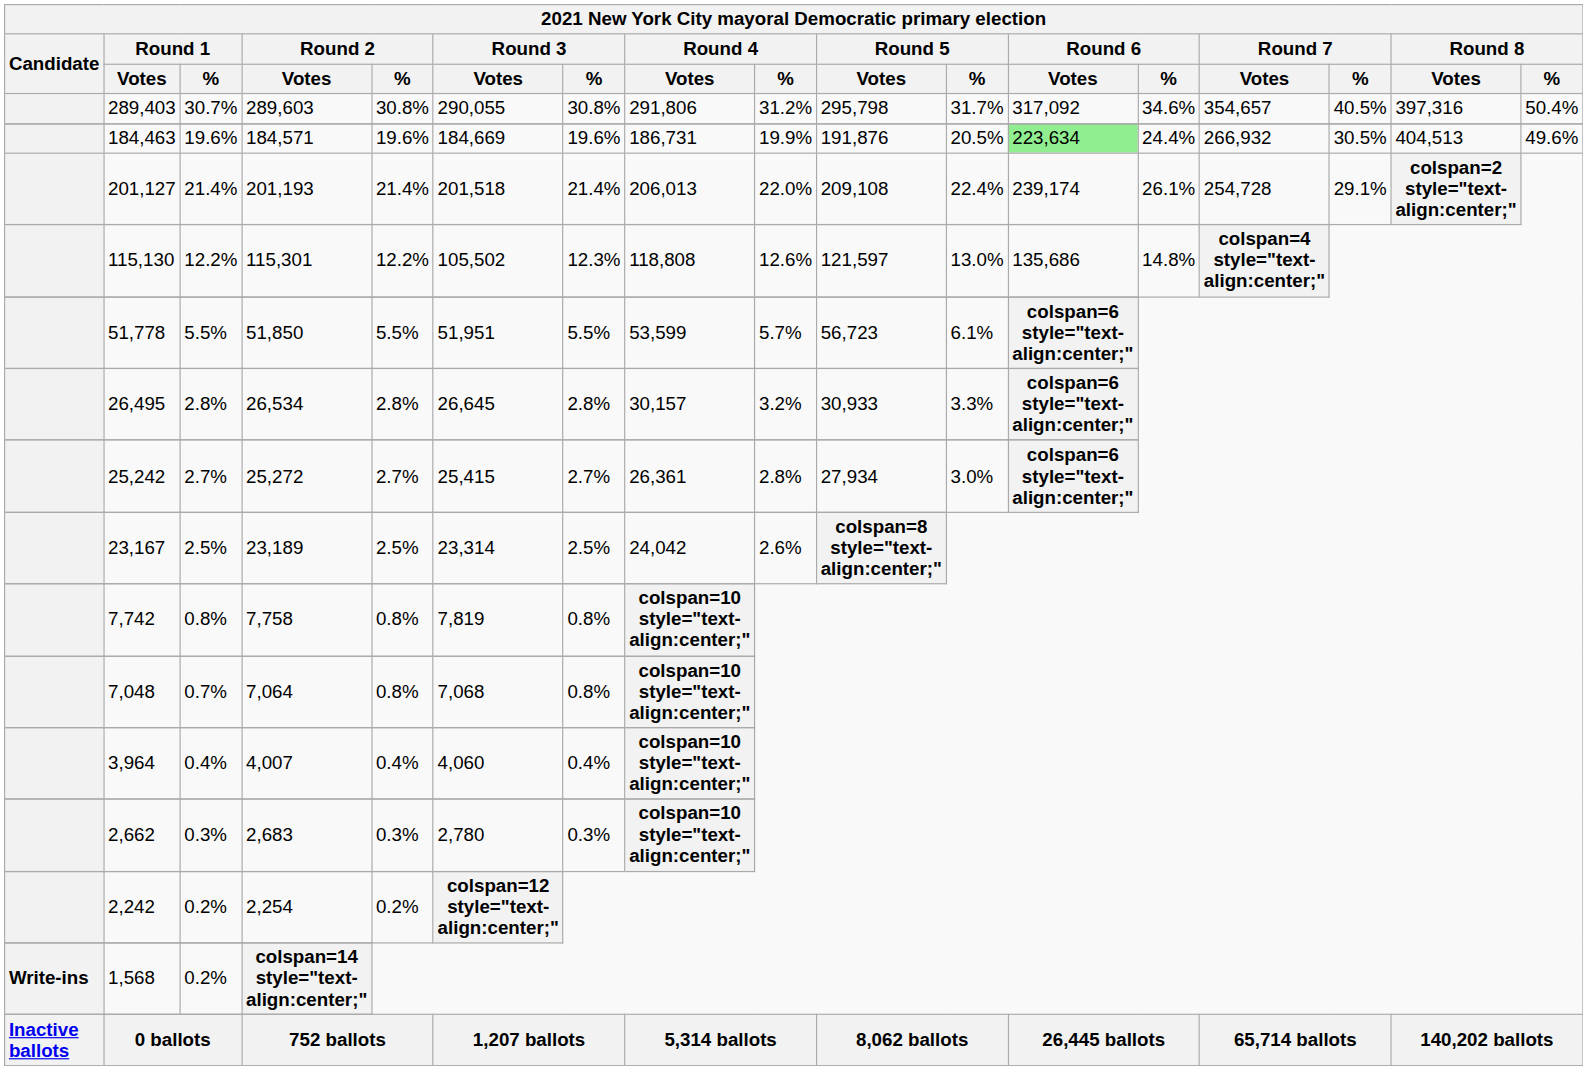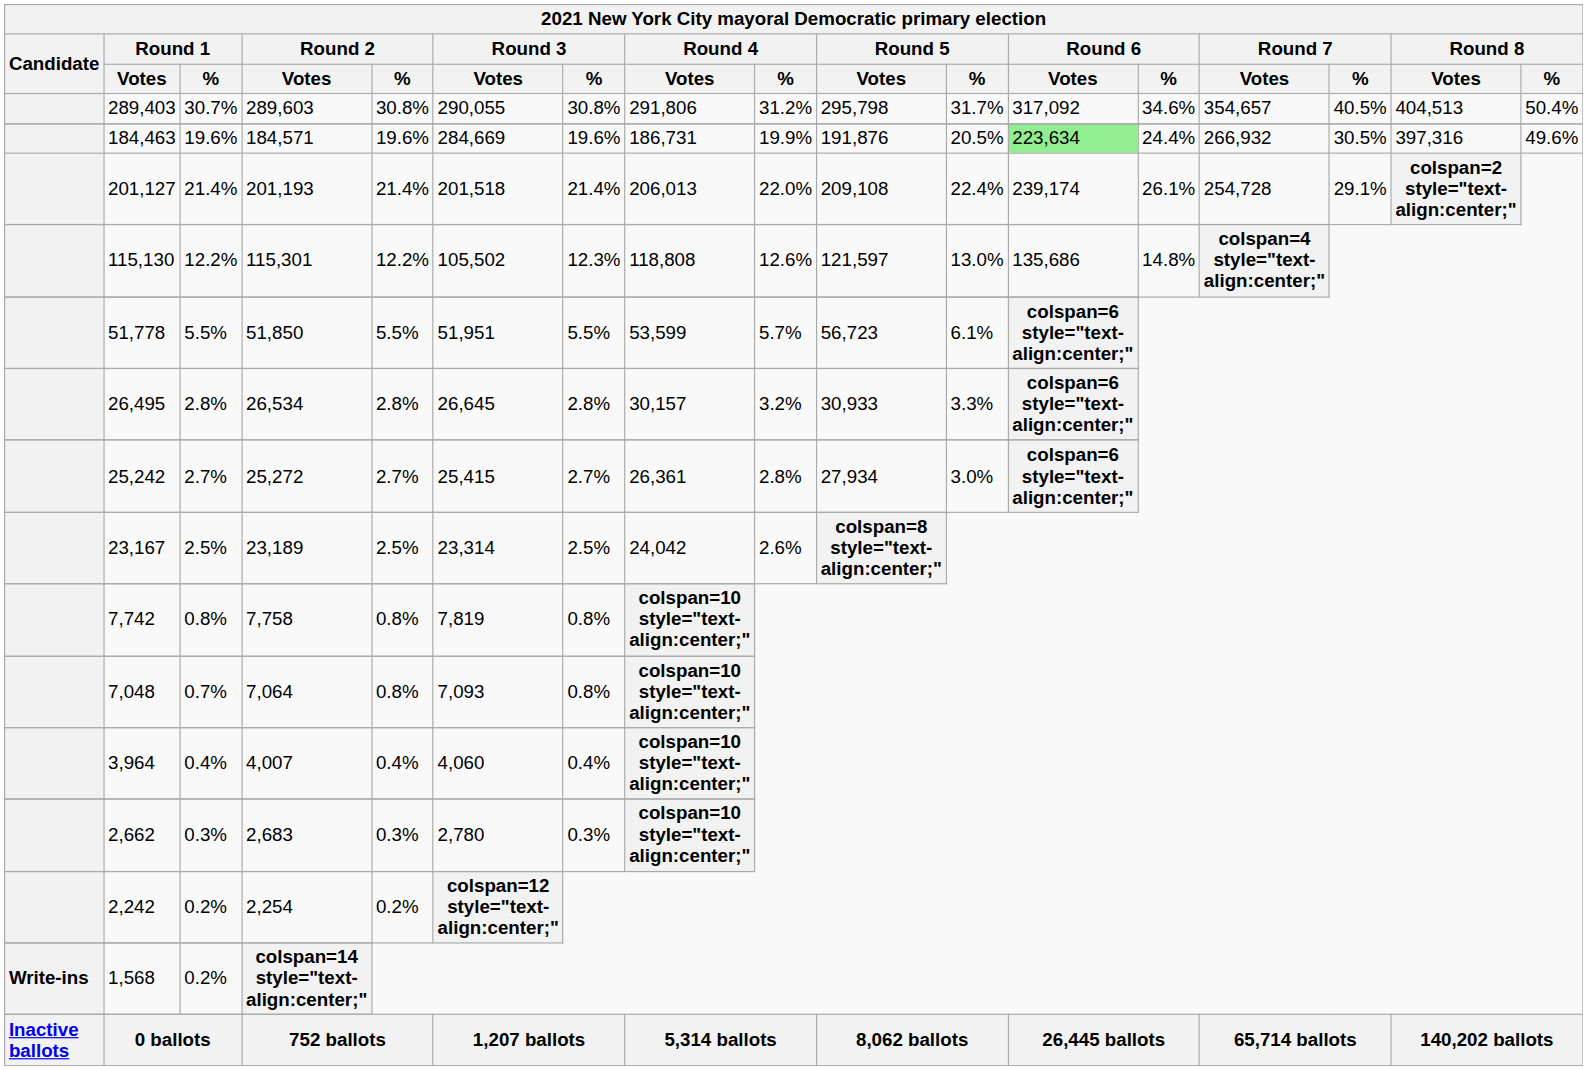(1429, 108) 397,316 -> (1429, 108) 404,513
(471, 138) 184,669 -> (471, 138) 284,669
(1429, 138) 404,513 -> (1429, 138) 397,316
(461, 691) 7,068 -> (461, 691) 7,093
